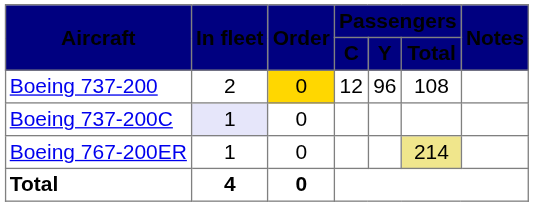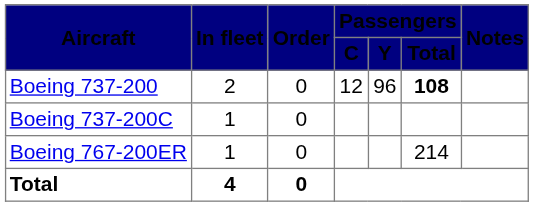(301, 86) gold background -> (301, 86) no background
(431, 86) normal -> (431, 86) bold
(230, 119) lavender background -> (230, 119) no background
(431, 151) khaki background -> (431, 151) no background
